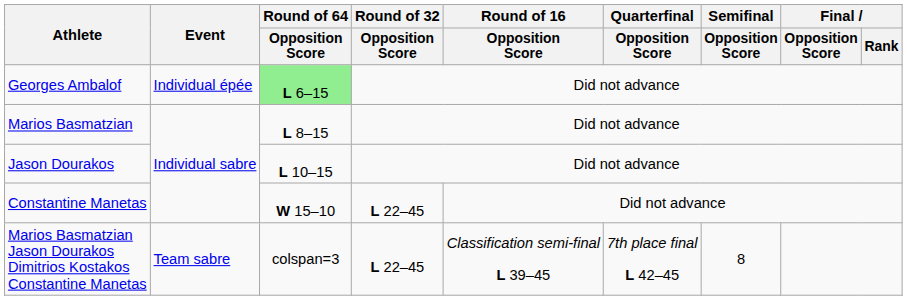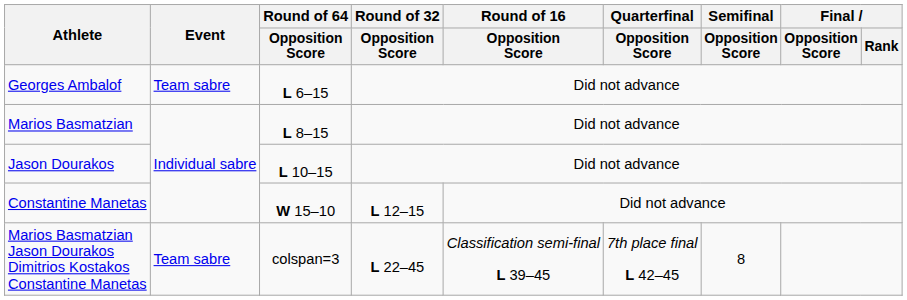(203, 85) Individual épée -> (192, 85) Team sabre
(306, 93) lightgreen background -> (306, 93) no background
(397, 212) L 22–45 -> (397, 212) L 12–15
